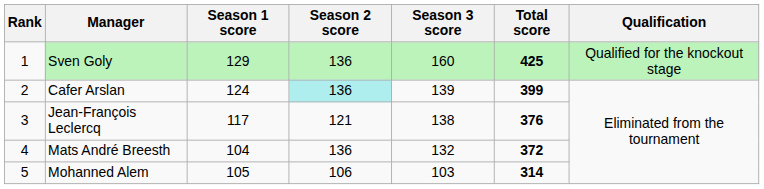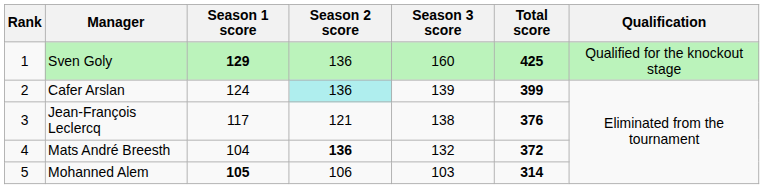(238, 61) normal -> (238, 61) bold
(340, 150) normal -> (340, 150) bold
(238, 172) normal -> (238, 172) bold
